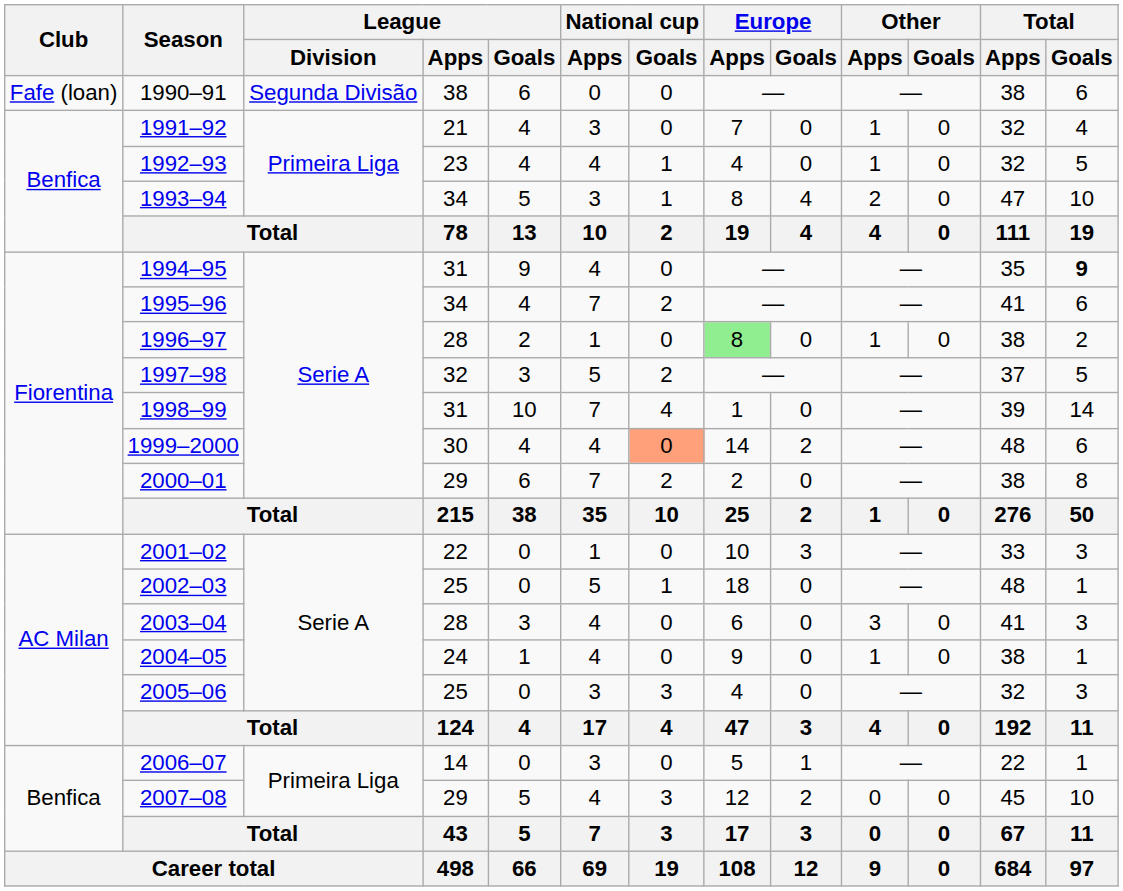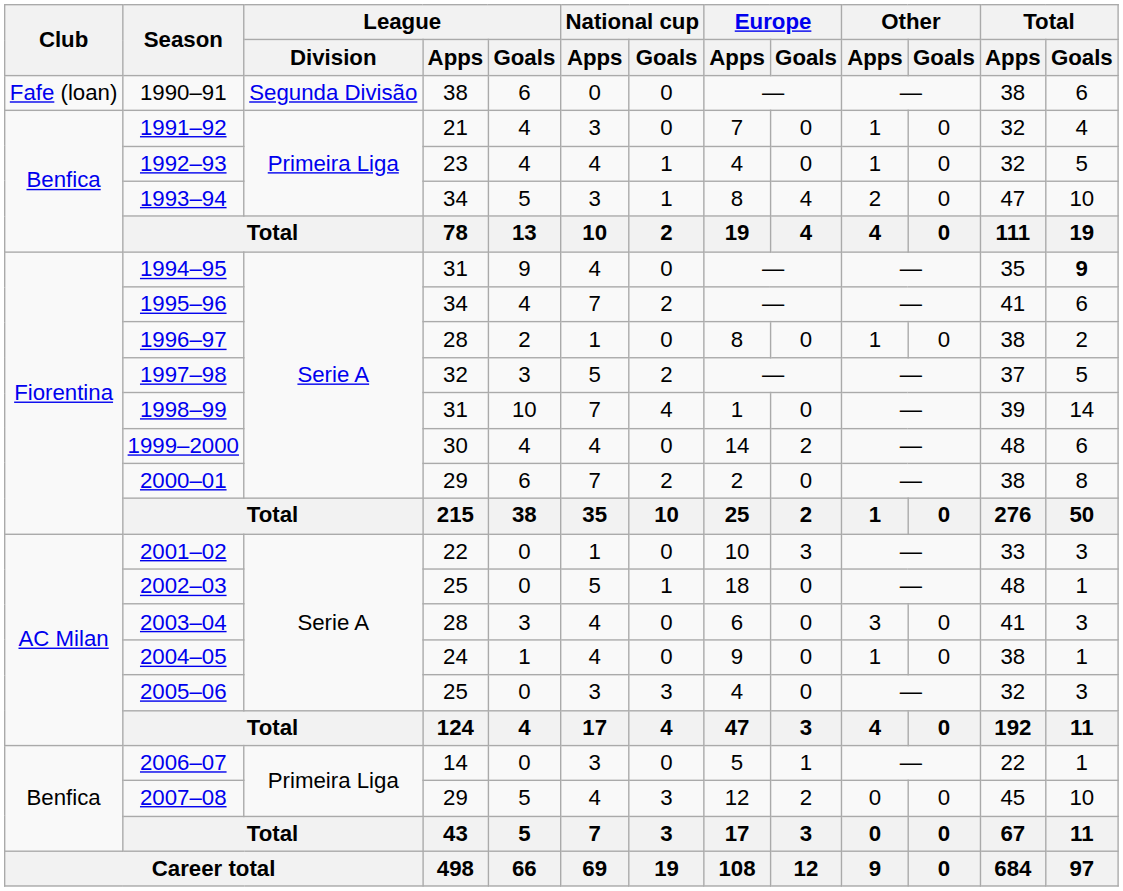(737, 339) lightgreen background -> (737, 339) no background
(667, 445) lightsalmon background -> (667, 445) no background
